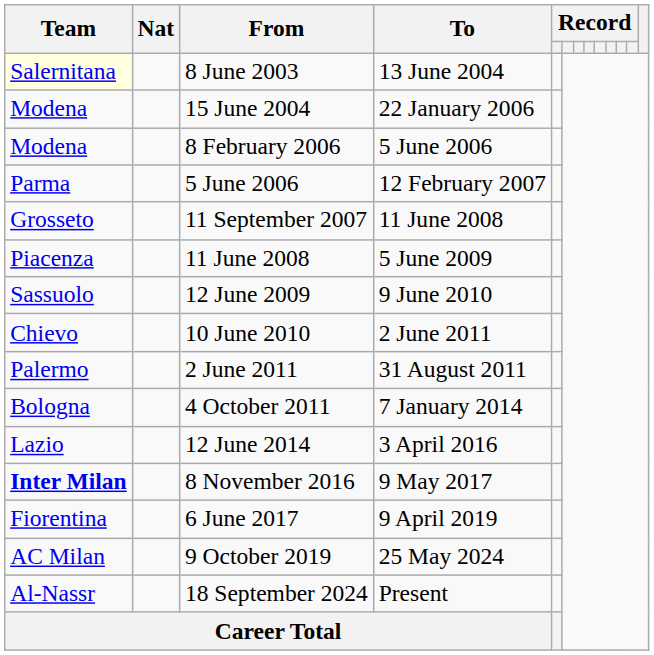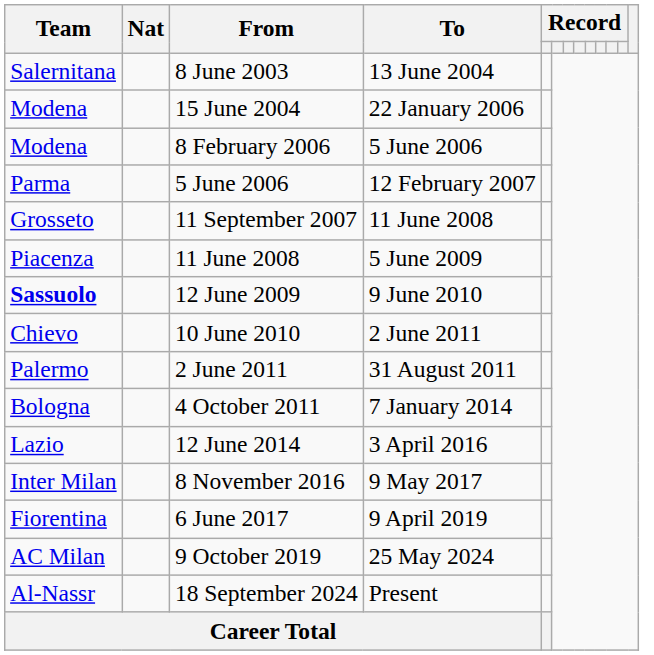(63, 71) lightyellow background -> (63, 71) no background
(52, 295) normal -> (53, 295) bold
(68, 481) bold -> (63, 481) normal
